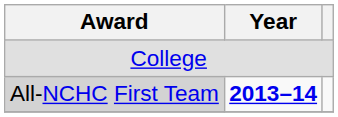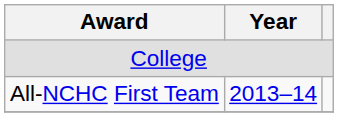(114, 93) lightgrey background -> (114, 93) no background
(273, 93) bold -> (273, 93) normal
